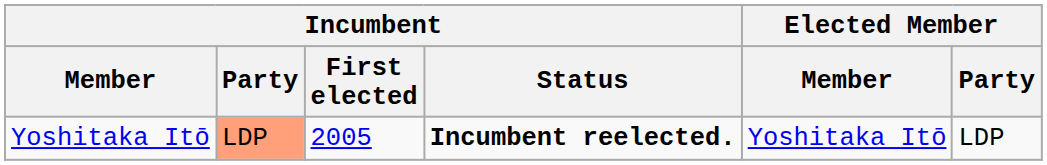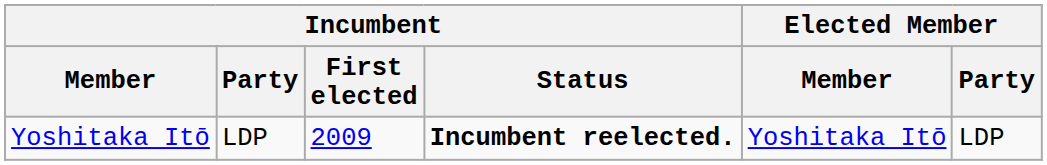(245, 138) lightsalmon background -> (245, 138) no background
(341, 138) 2005 -> (341, 138) 2009
